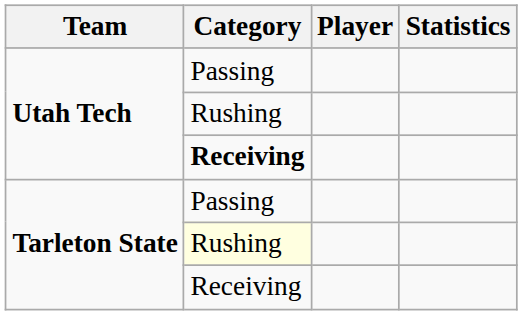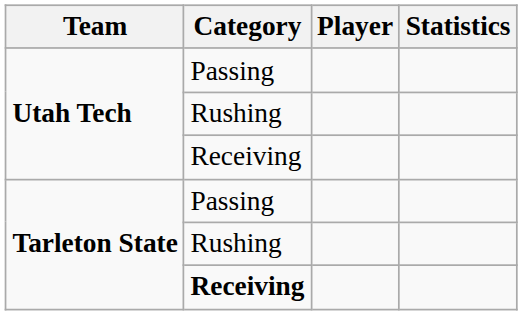(247, 156) bold -> (246, 156) normal
(236, 243) lightyellow background -> (236, 243) no background
(246, 286) normal -> (247, 286) bold
